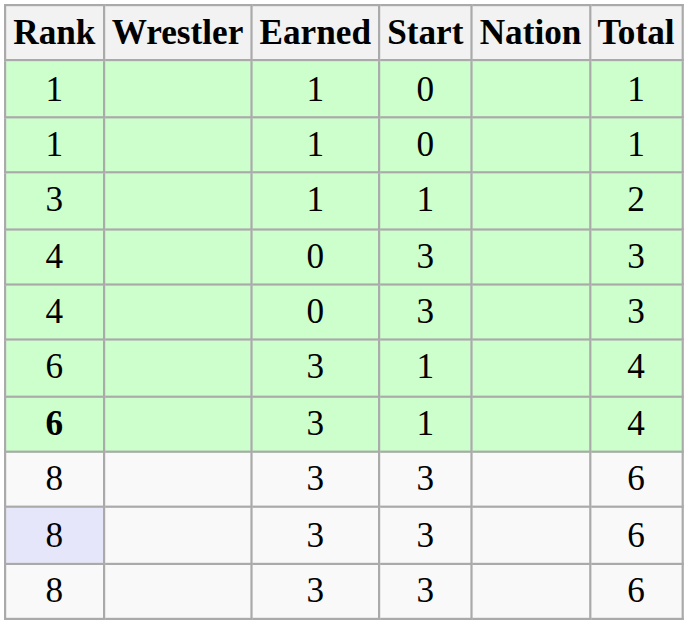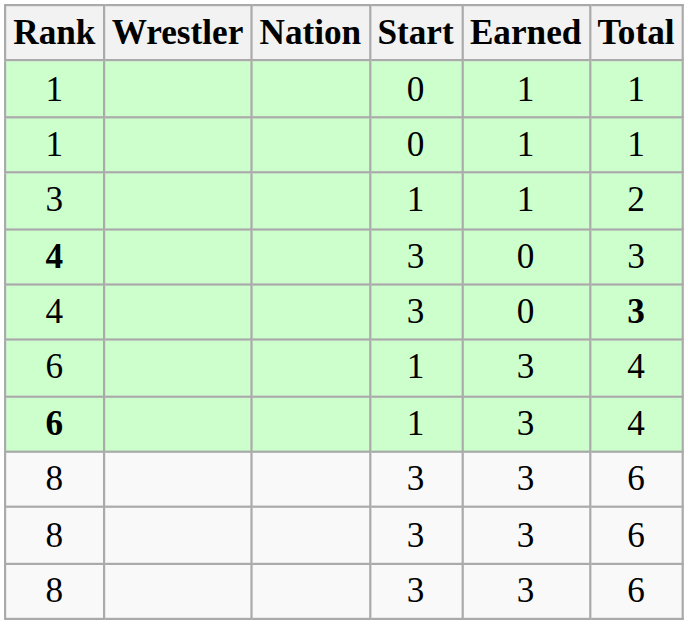columns swapped: (531, 32) <-> (315, 32)
(54, 255) normal -> (54, 255) bold
(636, 311) normal -> (636, 311) bold
(54, 534) lavender background -> (54, 534) no background
